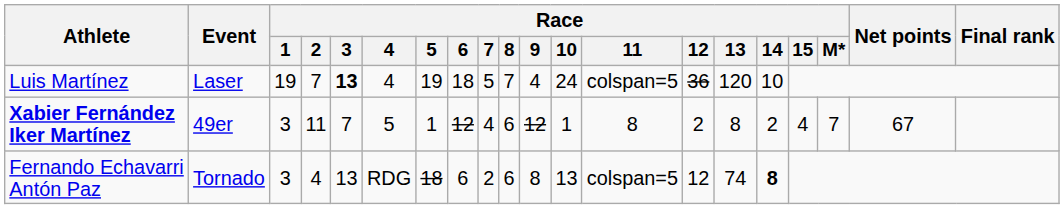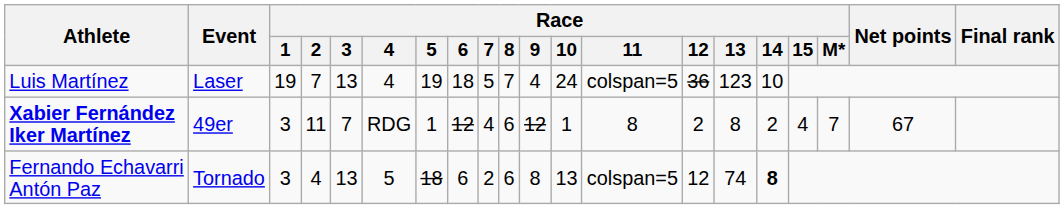(347, 82) bold -> (347, 82) normal
(735, 82) 120 -> (735, 82) 123
(389, 124) 5 -> (389, 124) RDG
(389, 178) RDG -> (389, 178) 5
